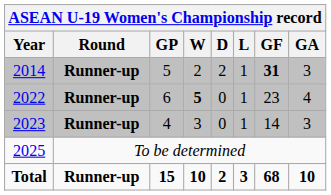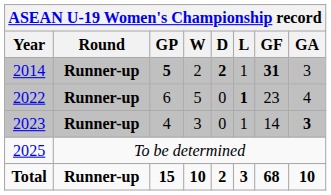(167, 71) normal -> (167, 71) bold
(222, 71) normal -> (222, 71) bold
(198, 97) bold -> (198, 97) normal
(244, 97) normal -> (244, 97) bold
(307, 124) normal -> (307, 124) bold
